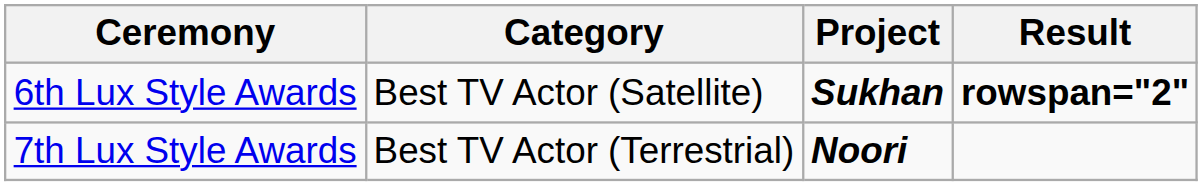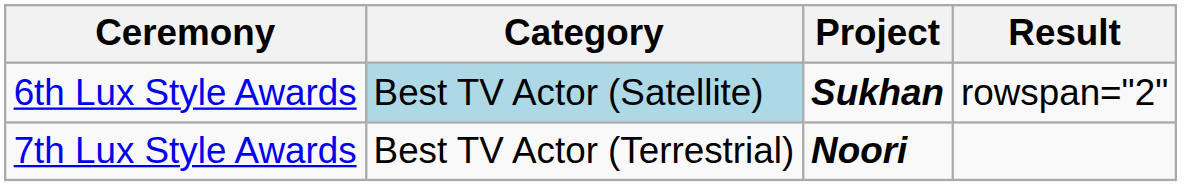(569, 92) no background -> (569, 92) lightblue background
(1075, 92) bold -> (1065, 92) normal
